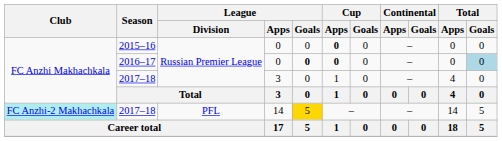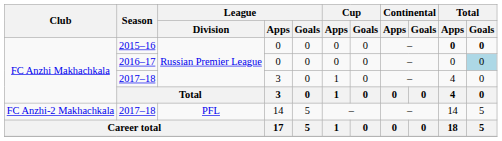(336, 45) bold -> (336, 45) normal
(453, 45) normal -> (453, 45) bold
(482, 45) normal -> (482, 45) bold
(307, 62) bold -> (307, 62) normal
(336, 62) bold -> (336, 62) normal
(60, 111) paleturquoise background -> (60, 111) no background
(307, 111) gold background -> (307, 111) no background
